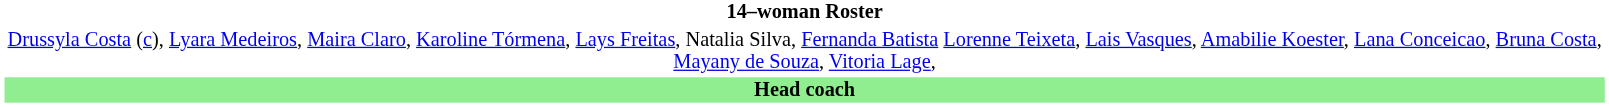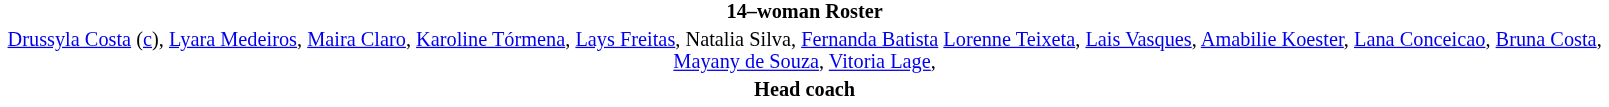(805, 89) lightgreen background -> (805, 89) no background
